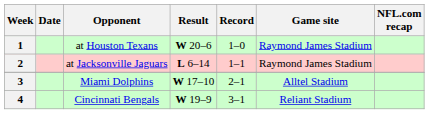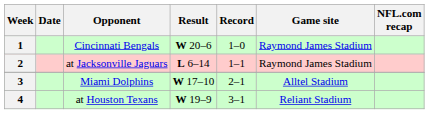(117, 45) at Houston Texans -> (117, 45) Cincinnati Bengals
(117, 100) Cincinnati Bengals -> (117, 100) at Houston Texans
